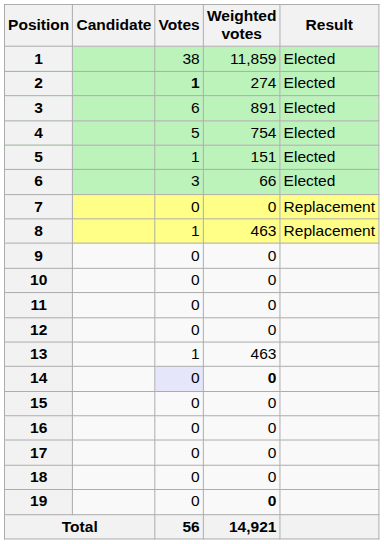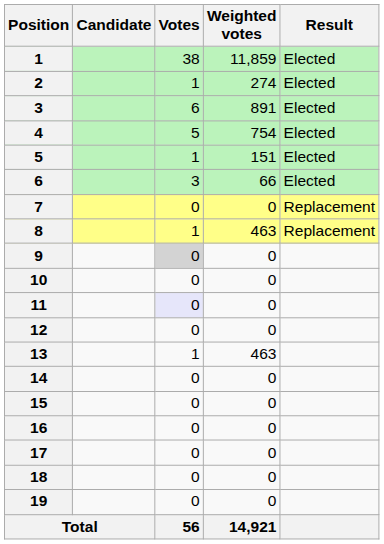(195, 83) bold -> (195, 83) normal
(195, 255) no background -> (195, 255) lightgrey background
(195, 305) no background -> (195, 305) lavender background
(195, 378) lavender background -> (195, 378) no background
(272, 378) bold -> (272, 378) normal
(272, 501) bold -> (272, 501) normal
